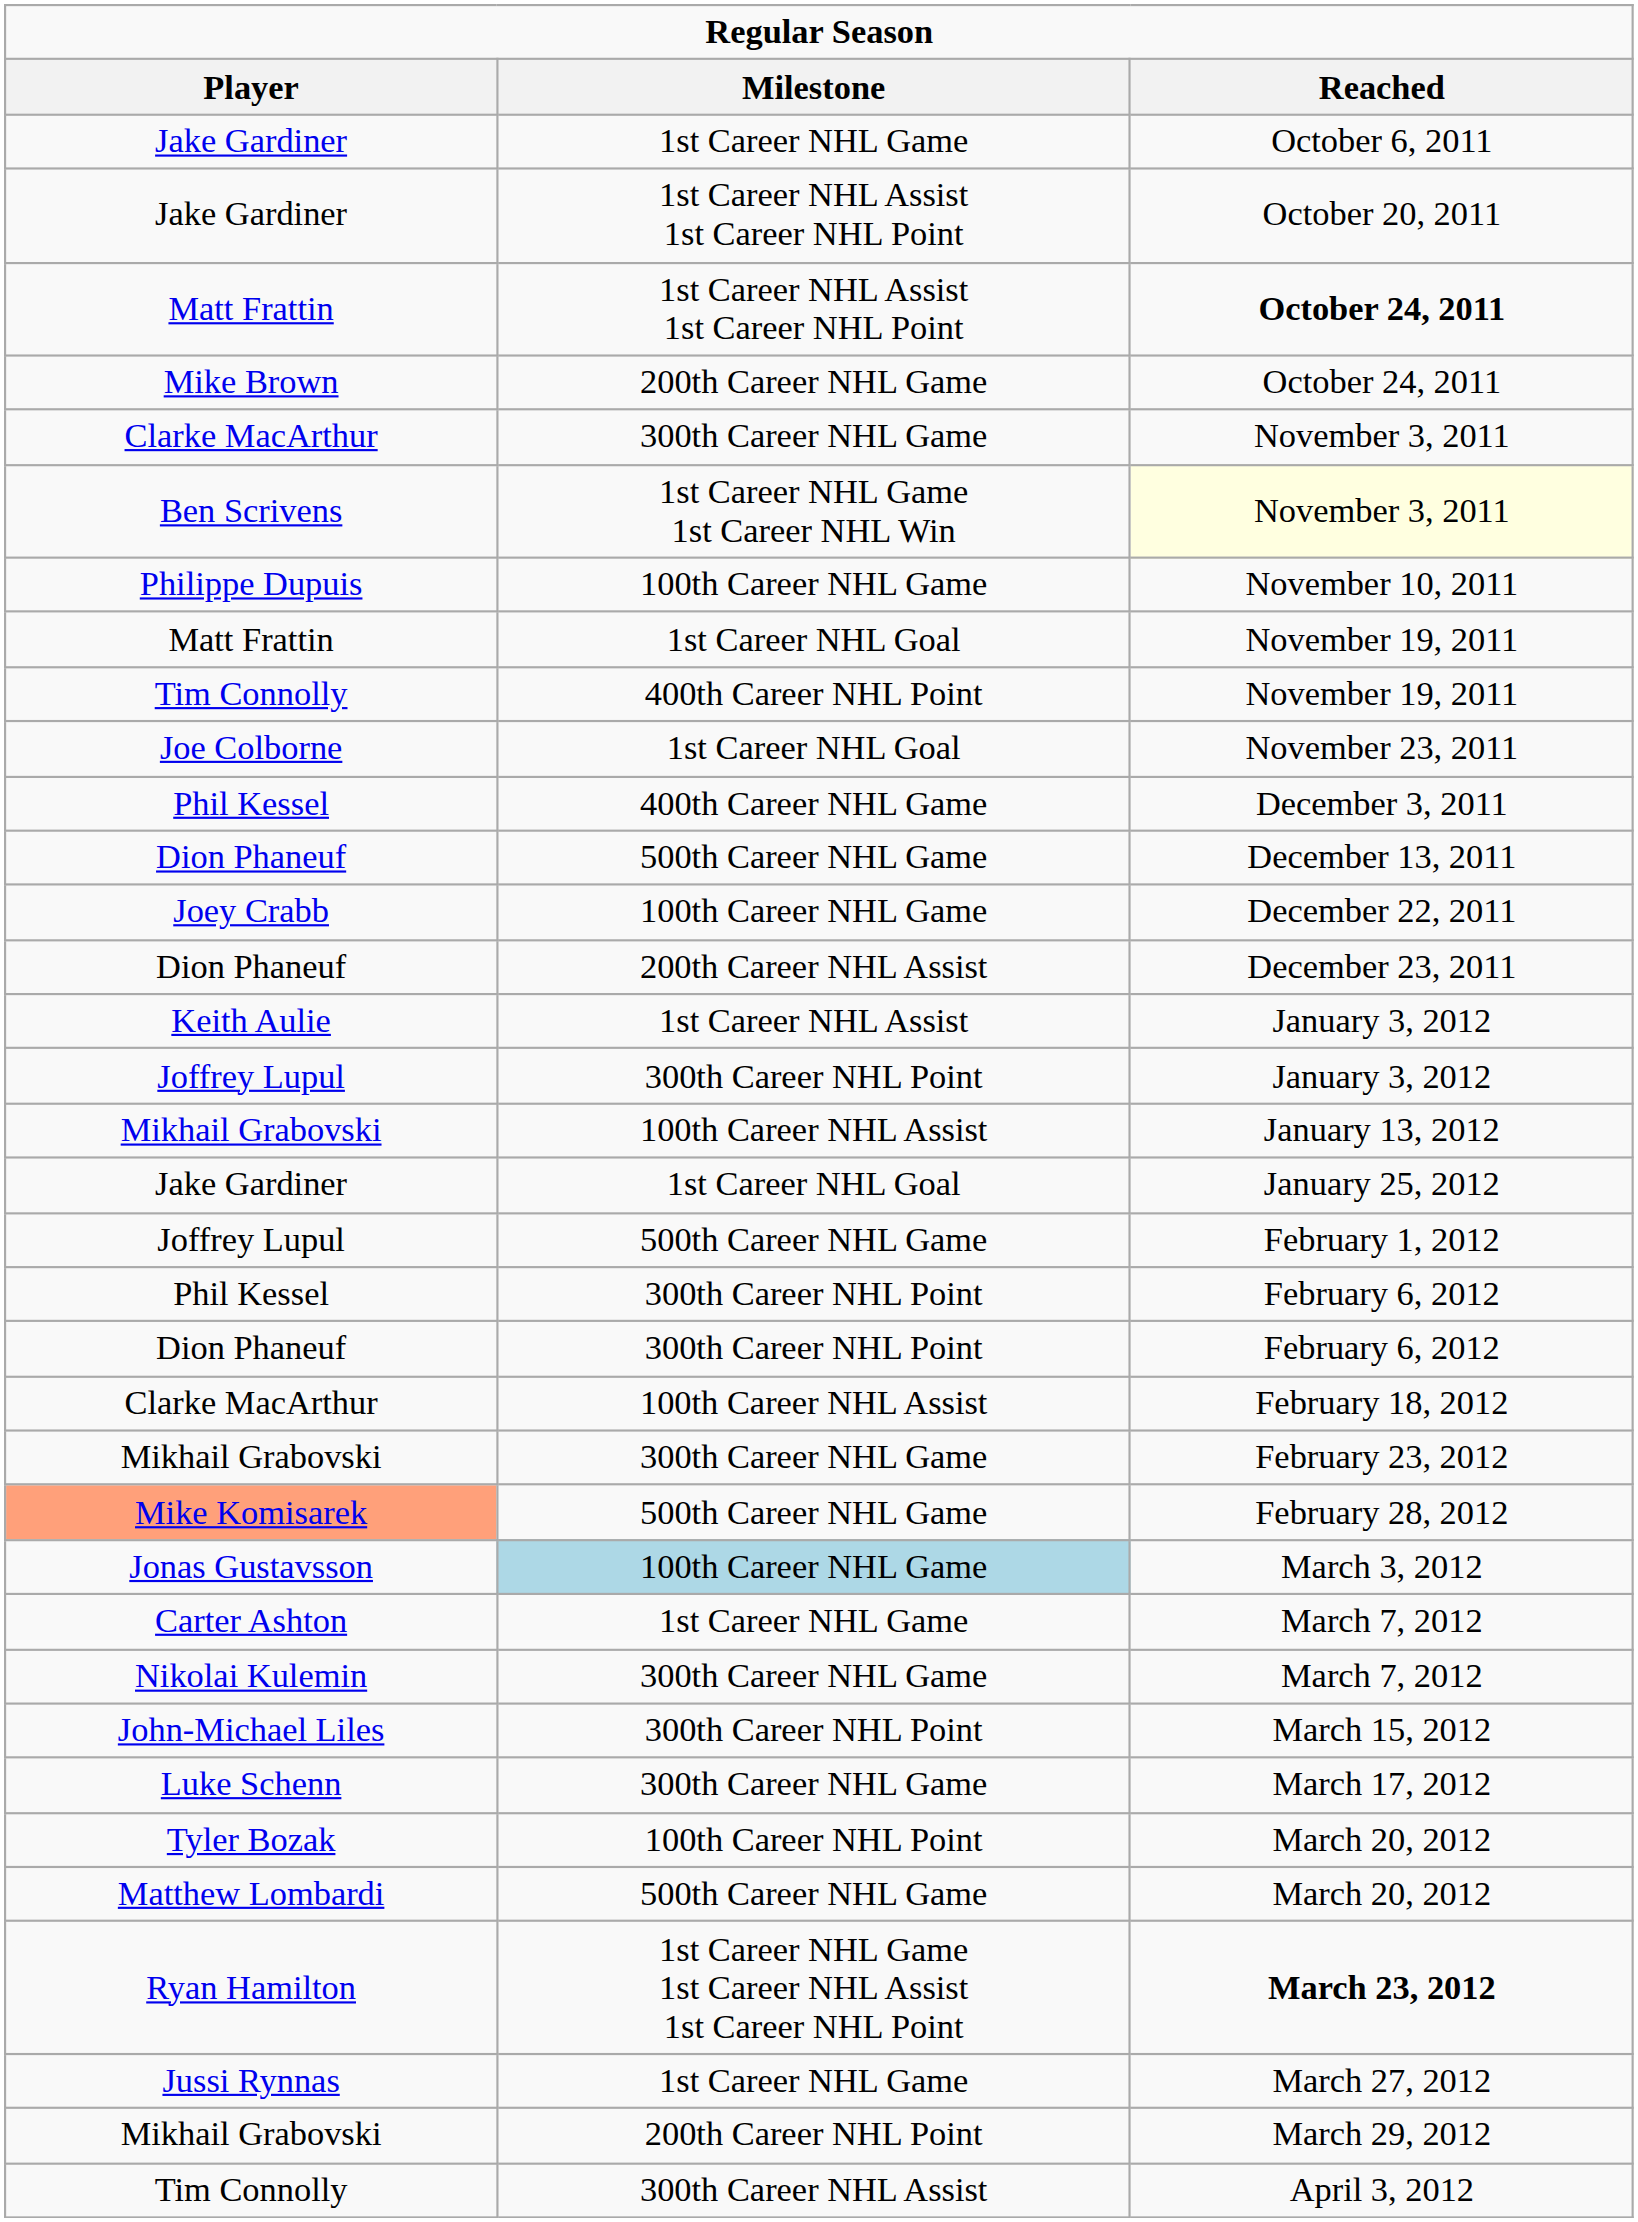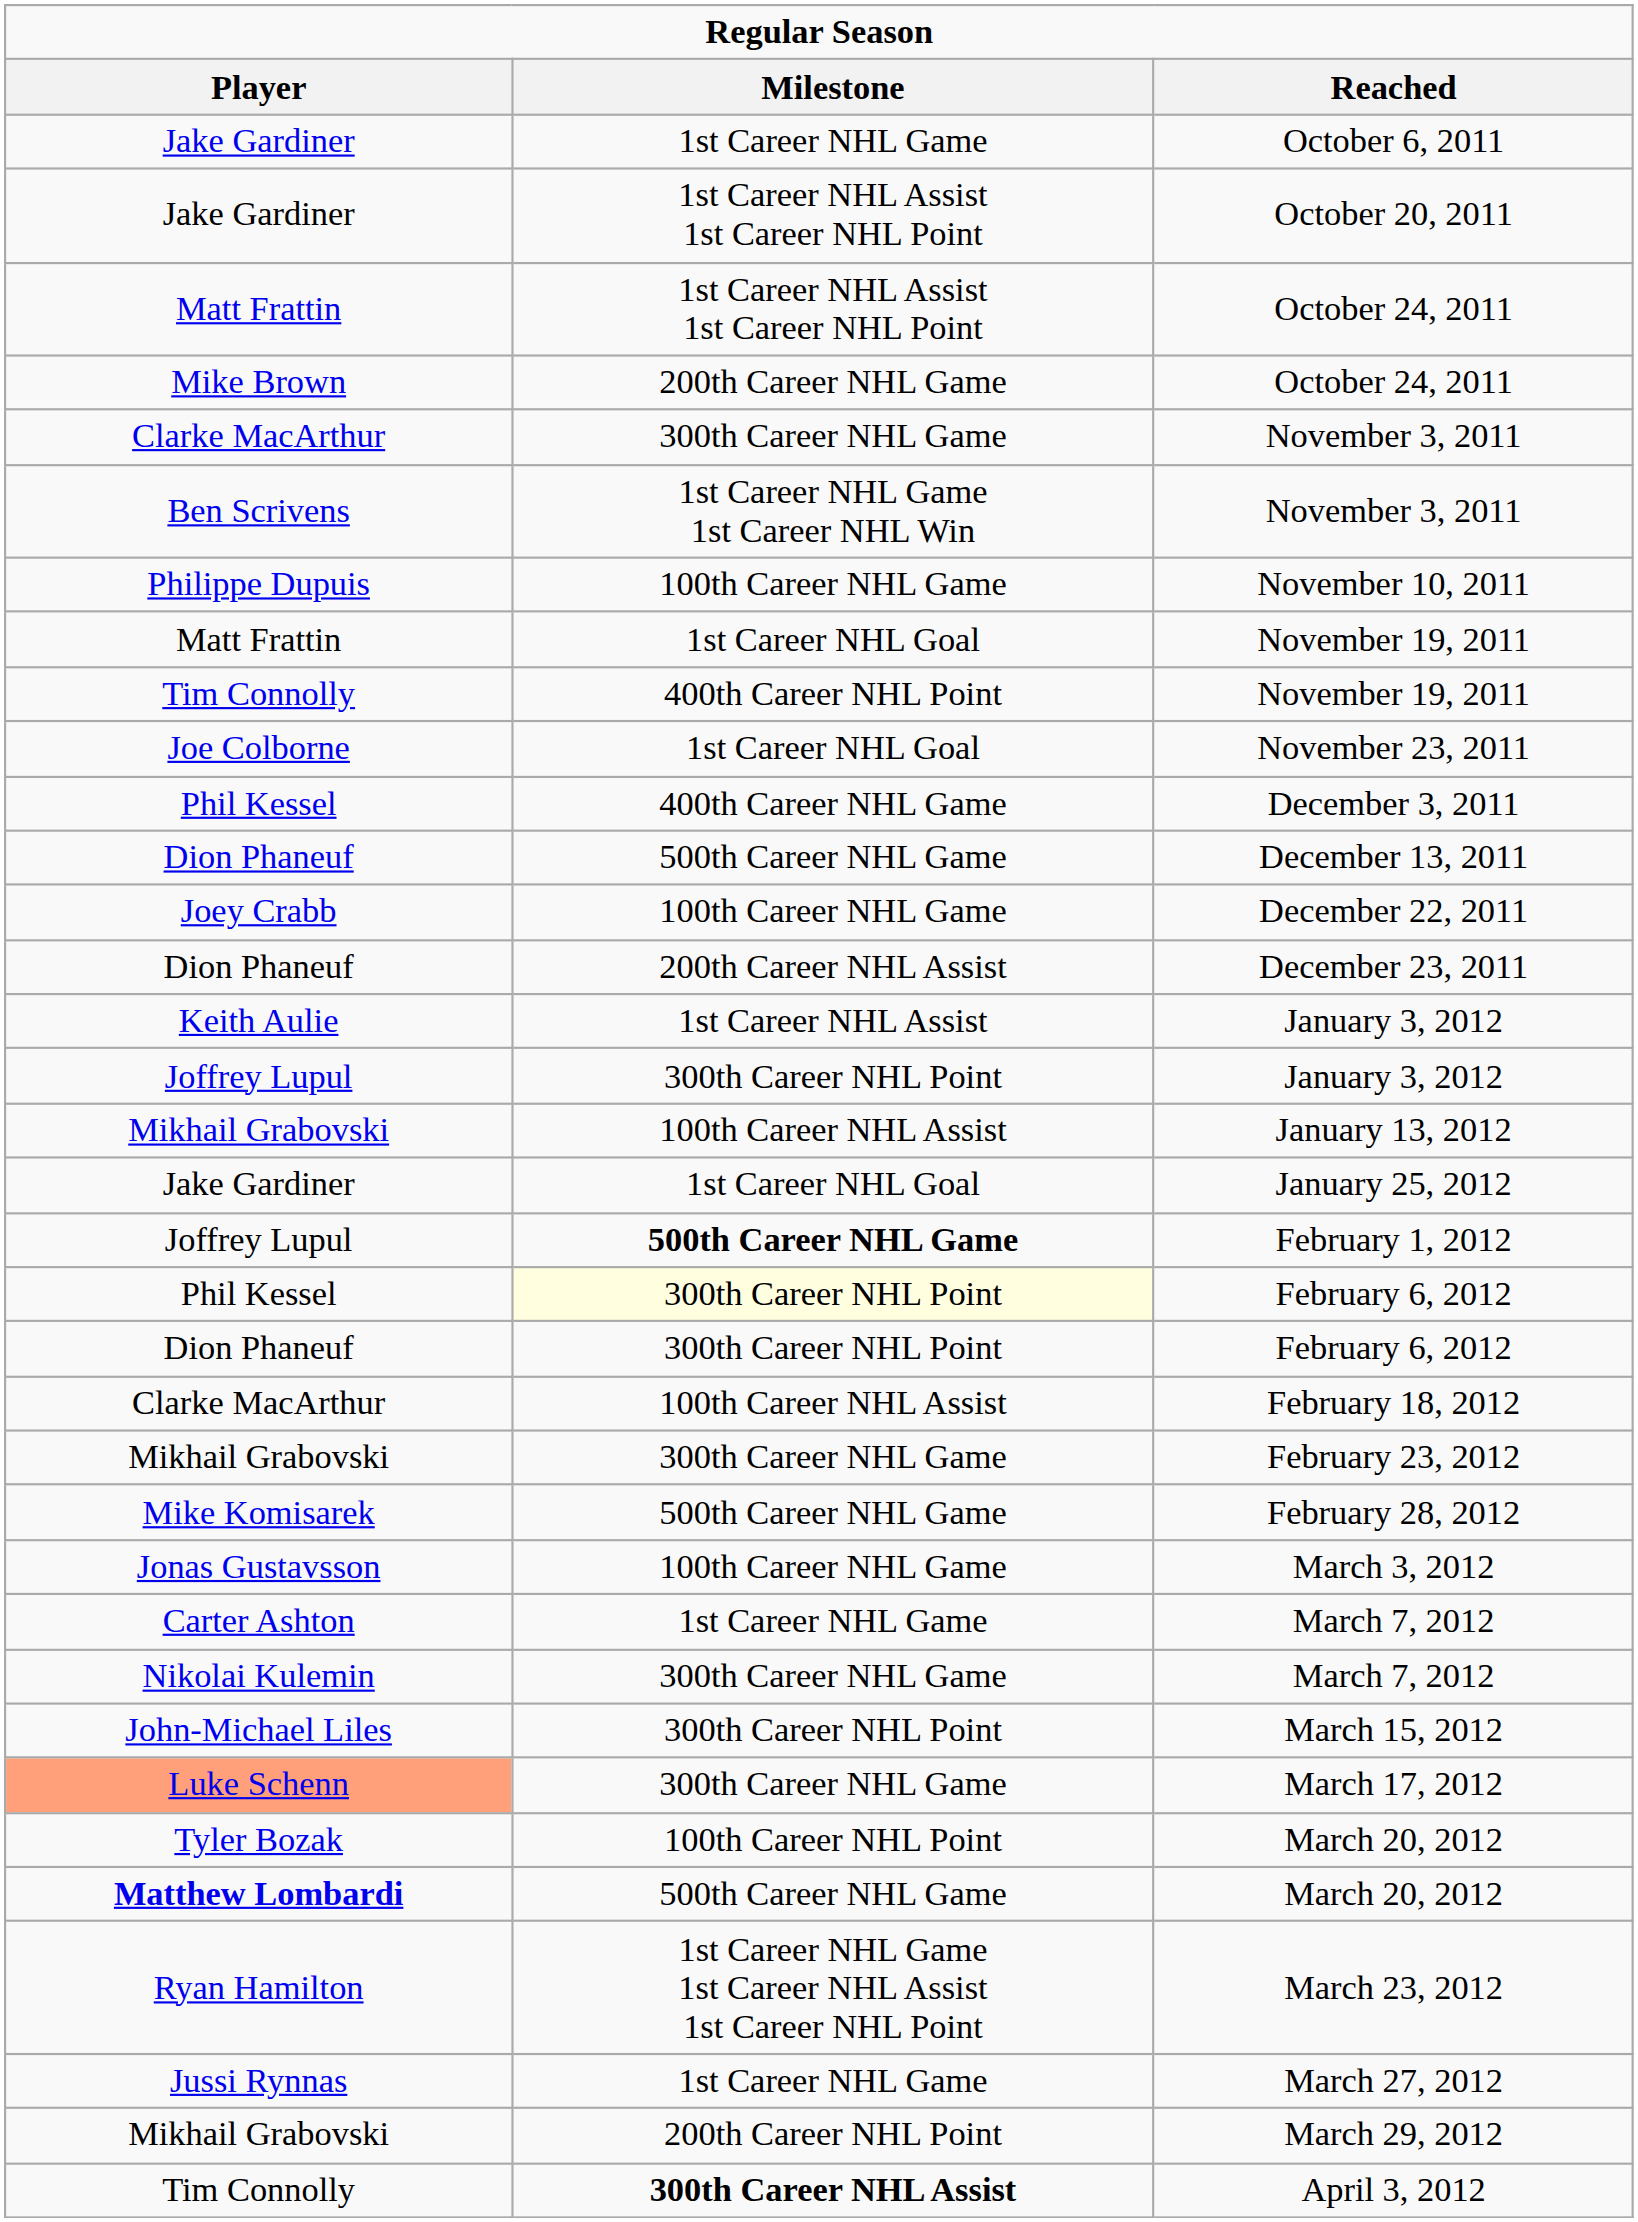(1382, 308) bold -> (1394, 308) normal
(1382, 510) lightyellow background -> (1394, 510) no background
(814, 1239) normal -> (833, 1239) bold
(814, 1293) no background -> (833, 1293) lightyellow background
(251, 1511) lightsalmon background -> (259, 1511) no background
(814, 1566) lightblue background -> (833, 1566) no background
(251, 1784) no background -> (259, 1784) lightsalmon background
(251, 1893) normal -> (259, 1893) bold
(1382, 1986) bold -> (1394, 1986) normal
(814, 2189) normal -> (833, 2189) bold
